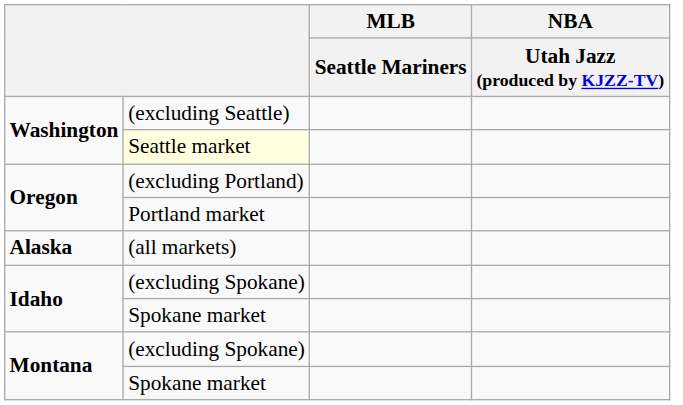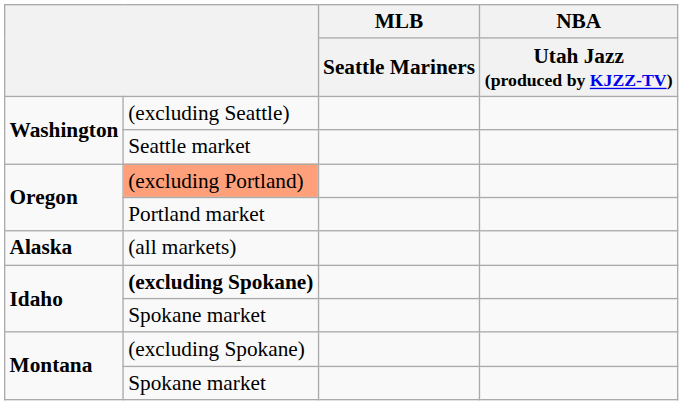(189, 146) lightyellow background -> (189, 146) no background
(216, 180) no background -> (216, 180) lightsalmon background
(217, 281) normal -> (221, 281) bold
